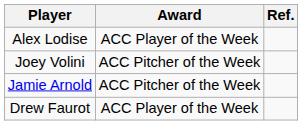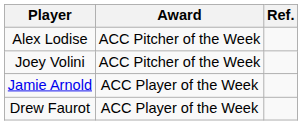(179, 39) ACC Player of the Week -> (179, 39) ACC Pitcher of the Week
(179, 85) ACC Pitcher of the Week -> (179, 85) ACC Player of the Week
